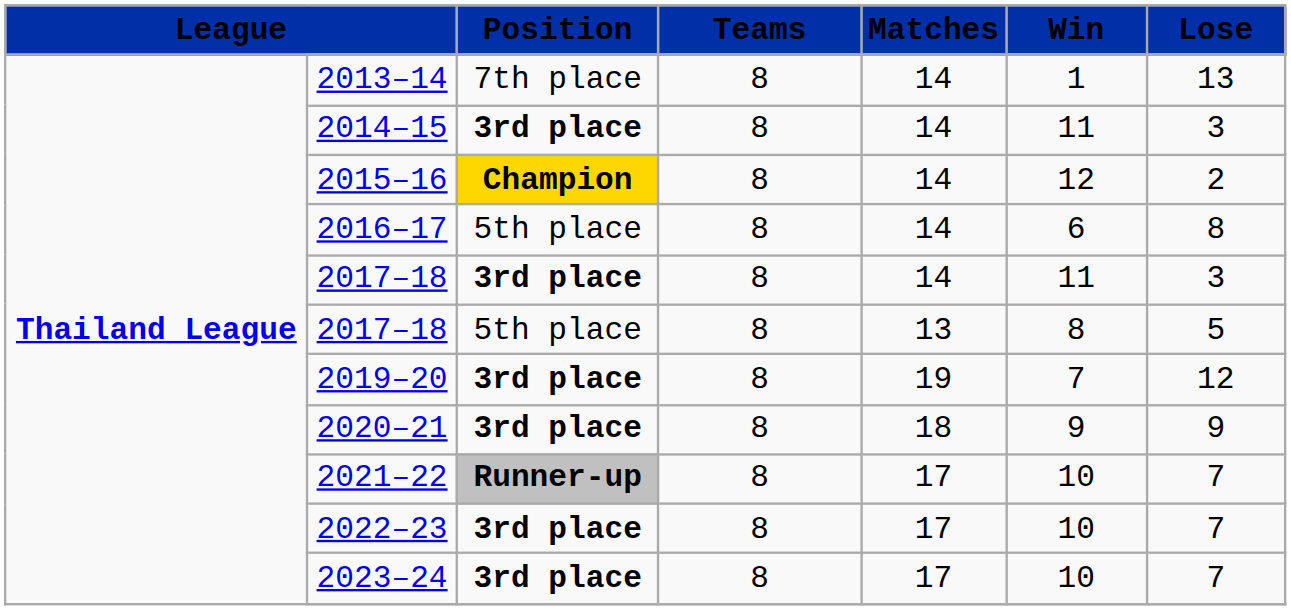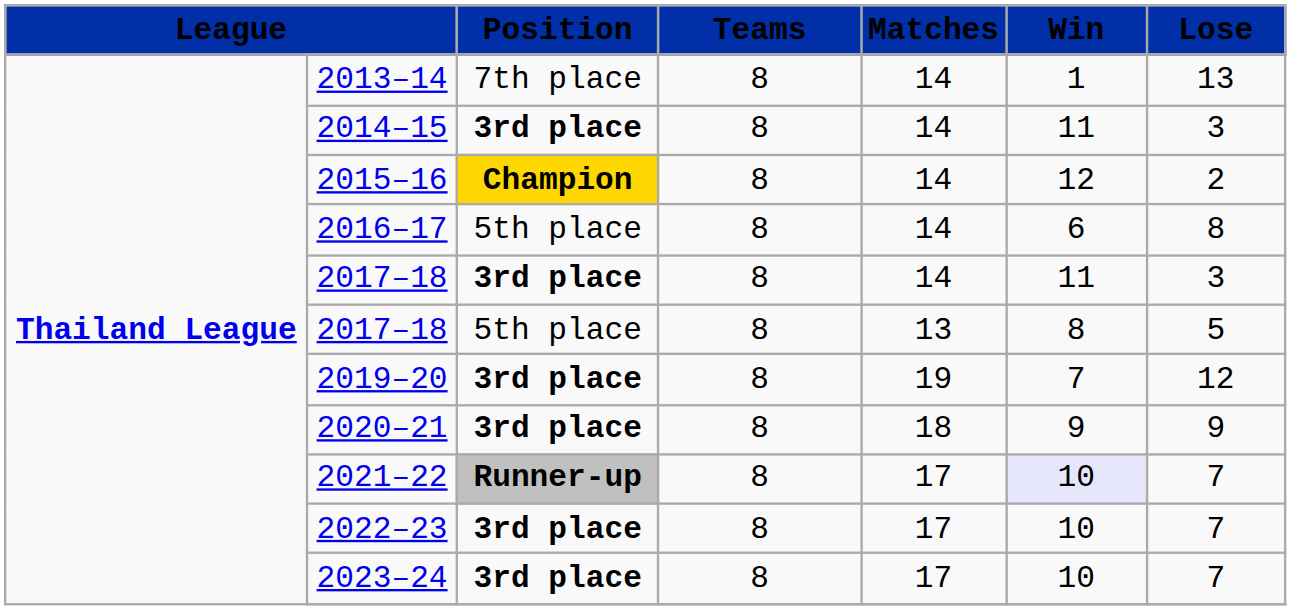(1076, 479) no background -> (1076, 479) lavender background
